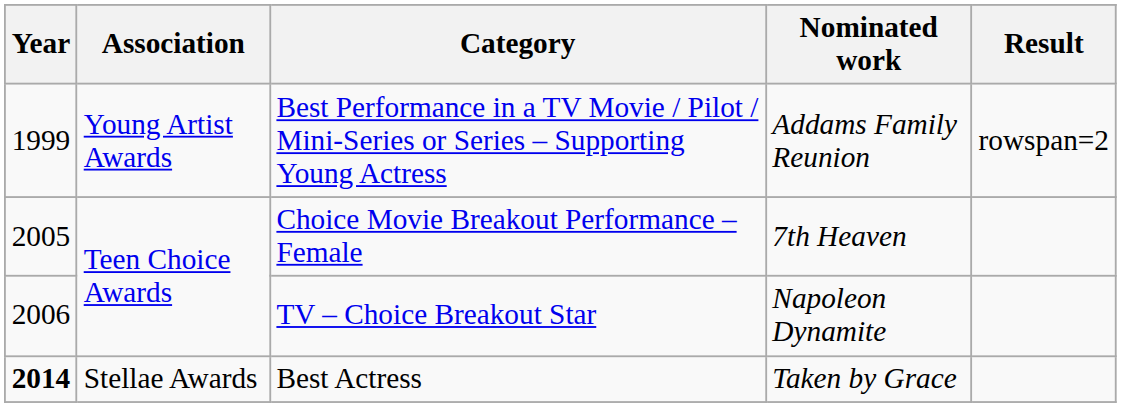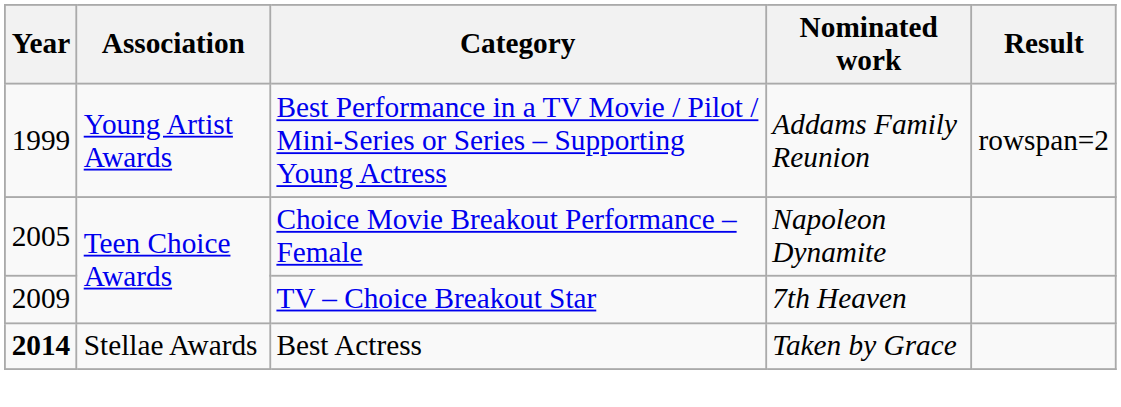(839, 235) 7th Heaven -> (829, 235) Napoleon Dynamite
(41, 315) 2006 -> (41, 298) 2009
(829, 315) Napoleon Dynamite -> (839, 298) 7th Heaven
